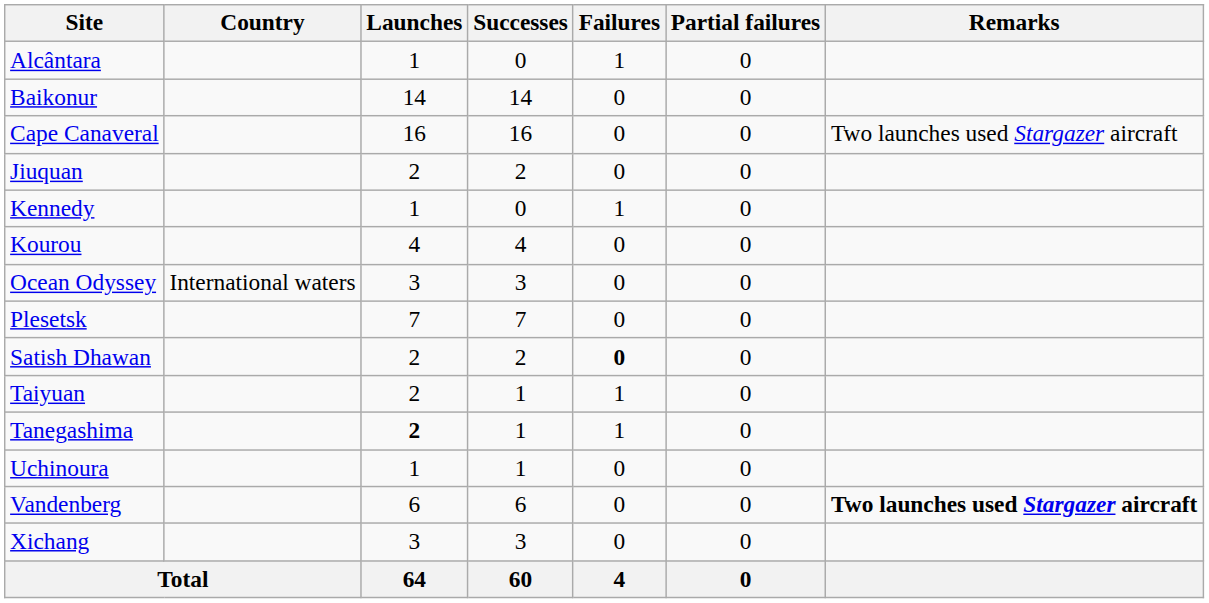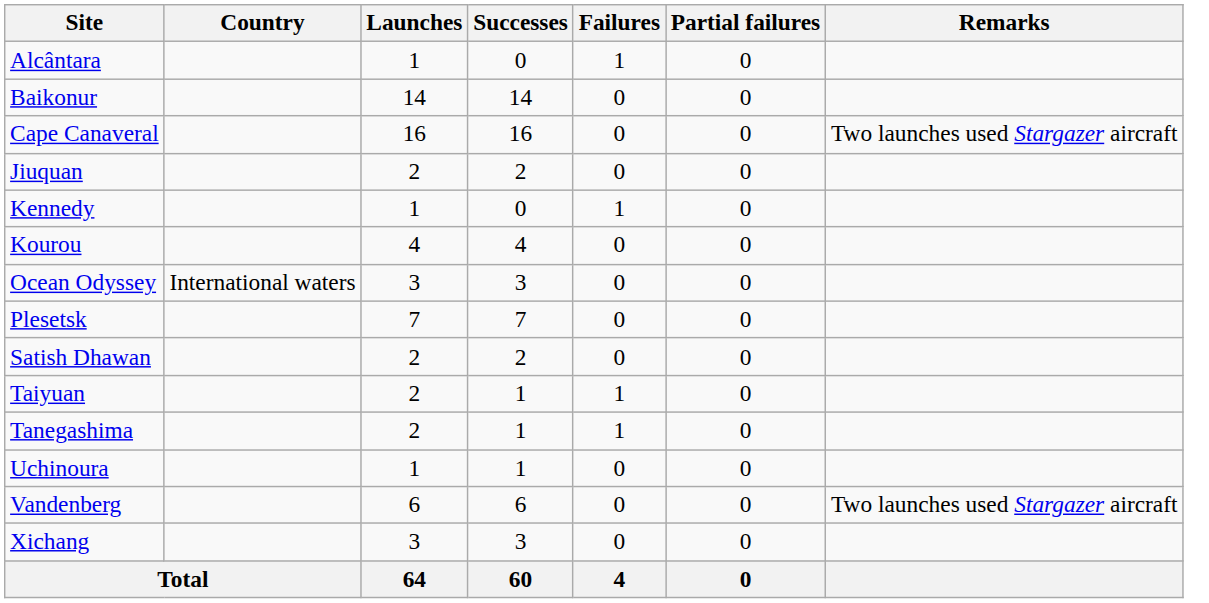(619, 356) bold -> (619, 356) normal
(414, 430) bold -> (414, 430) normal
(1014, 504) bold -> (1004, 504) normal
